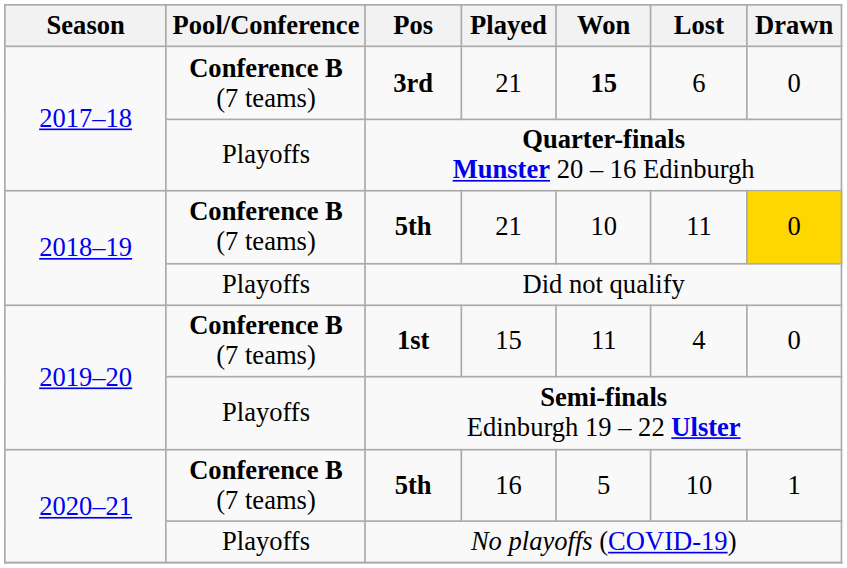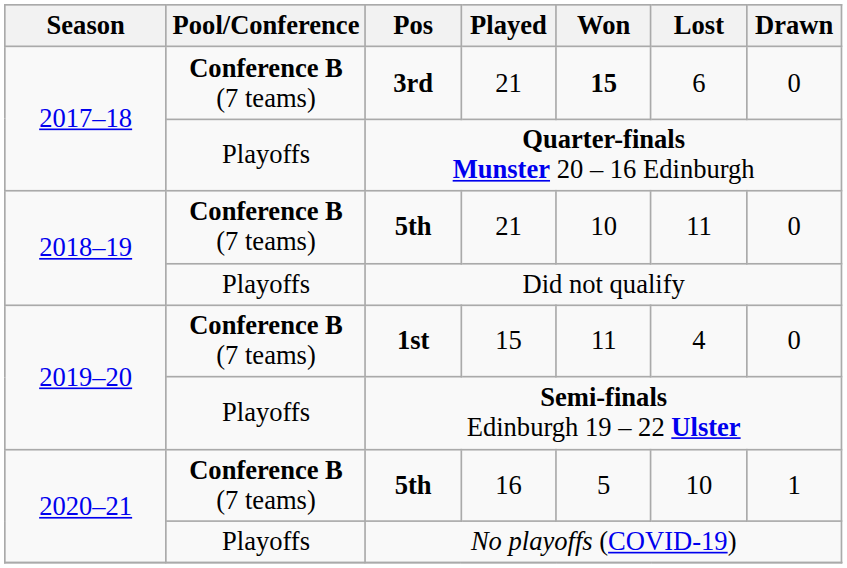(794, 226) gold background -> (794, 226) no background
